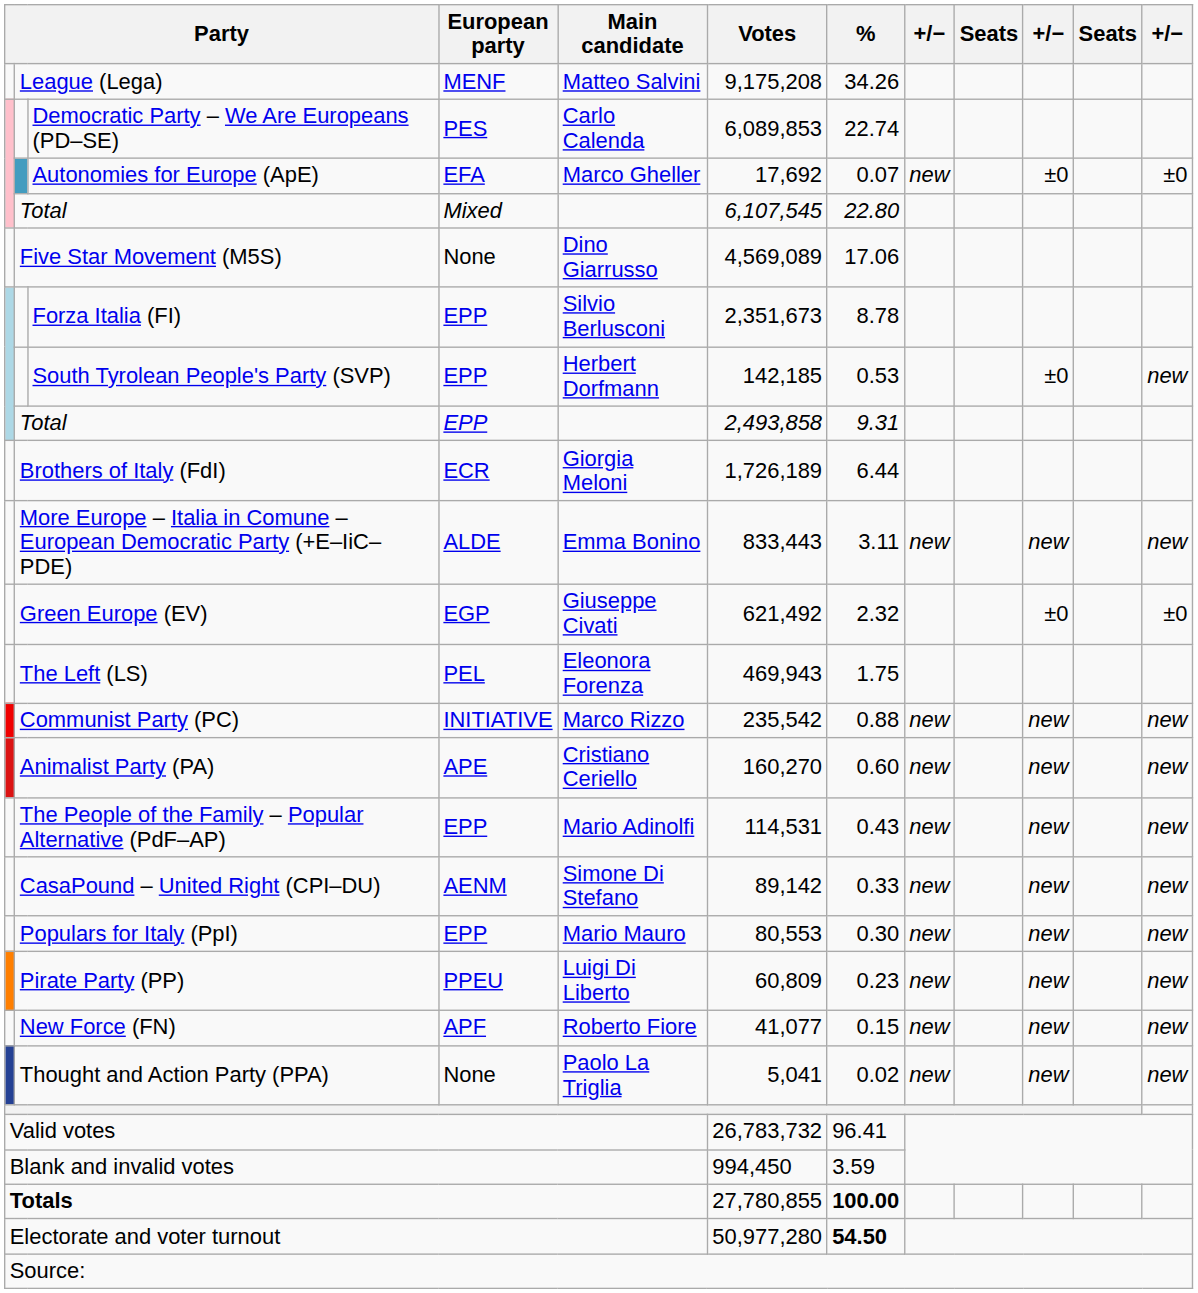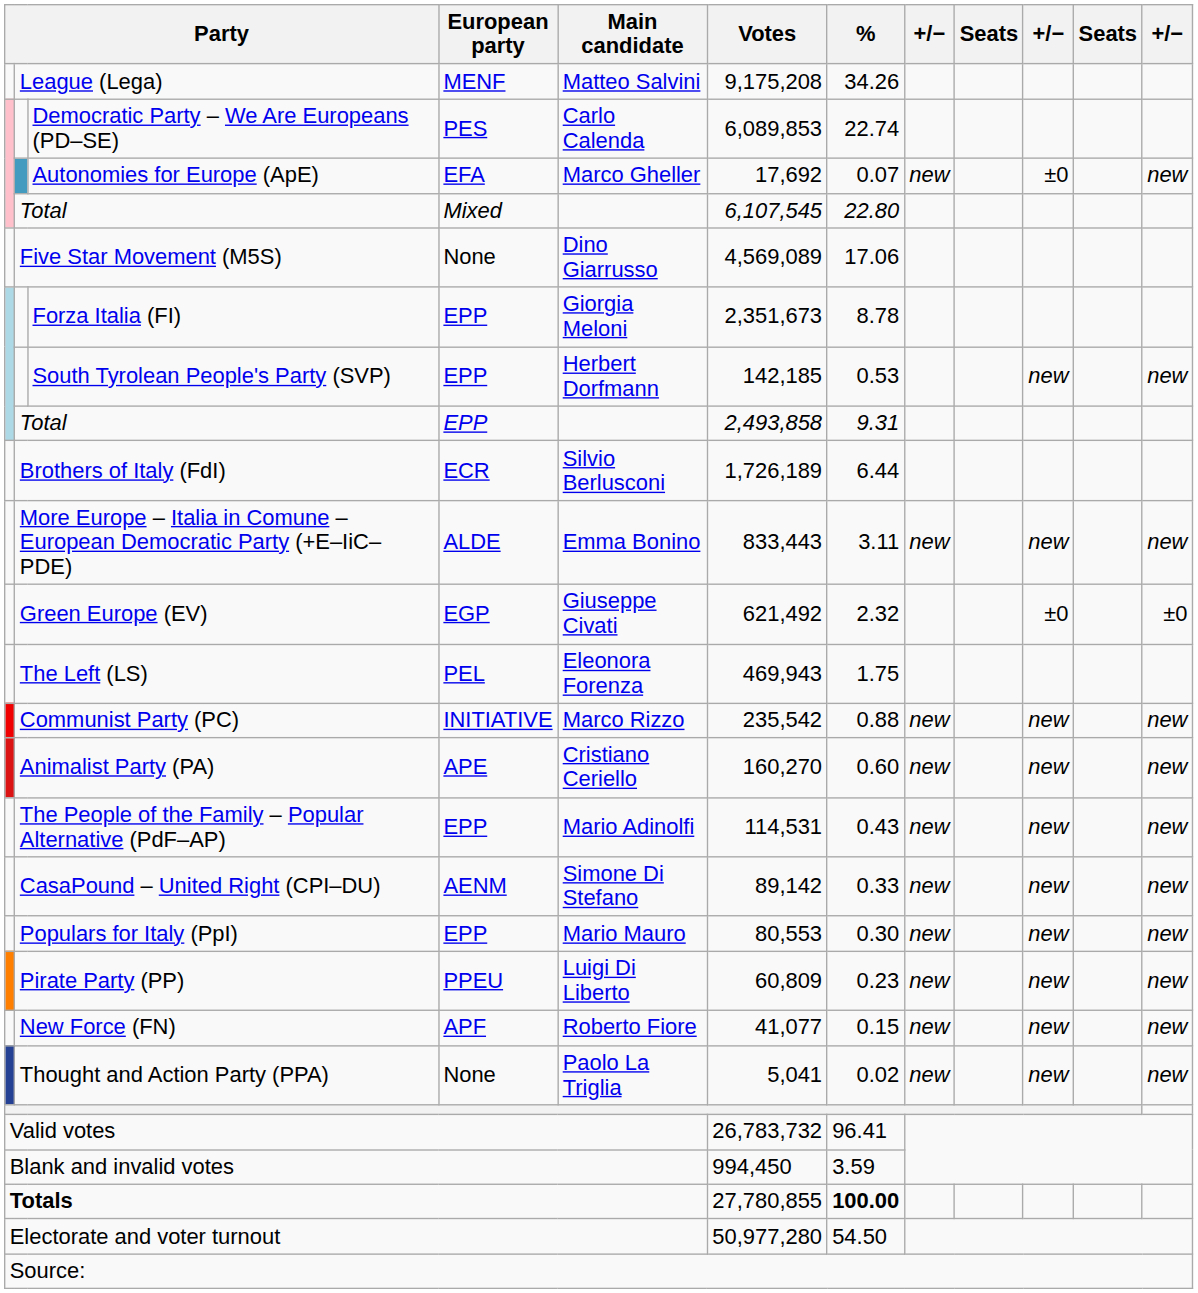(1175, 175) ±0 -> (1167, 175) new
(614, 316) Silvio Berlusconi -> (598, 316) Giorgia Meloni
(1056, 376) ±0 -> (1048, 376) new
(598, 470) Giorgia Meloni -> (614, 470) Silvio Berlusconi
(860, 1236) bold -> (860, 1236) normal
